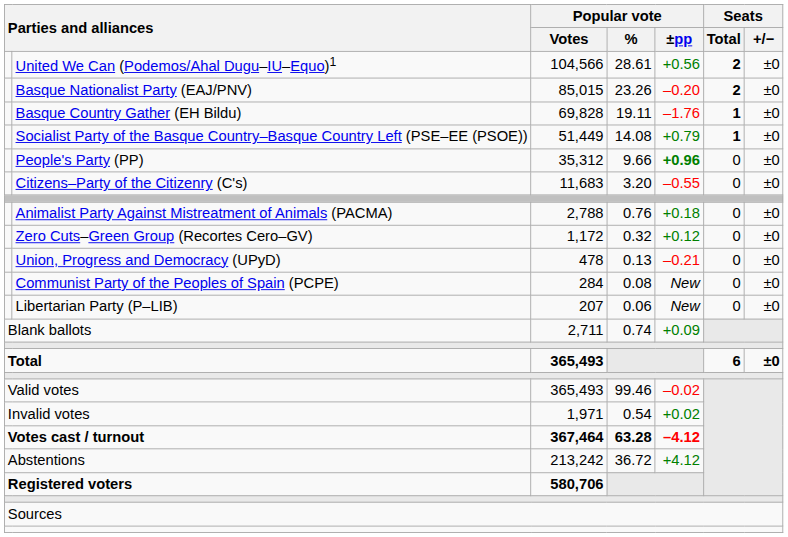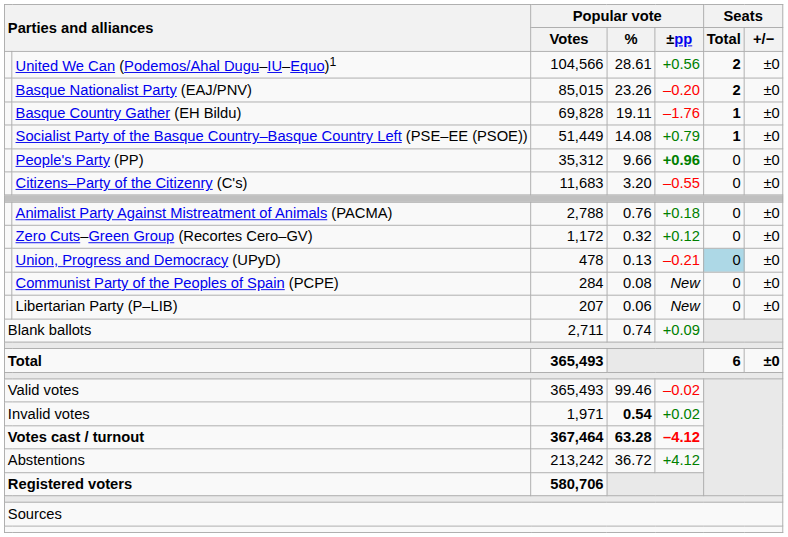(737, 260) no background -> (737, 260) lightblue background
(637, 414) normal -> (637, 414) bold
